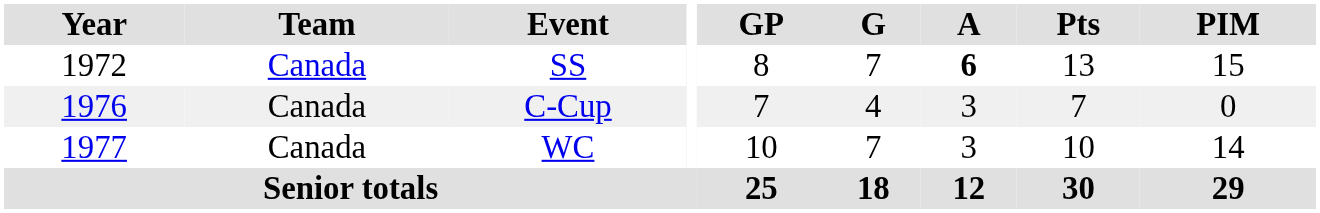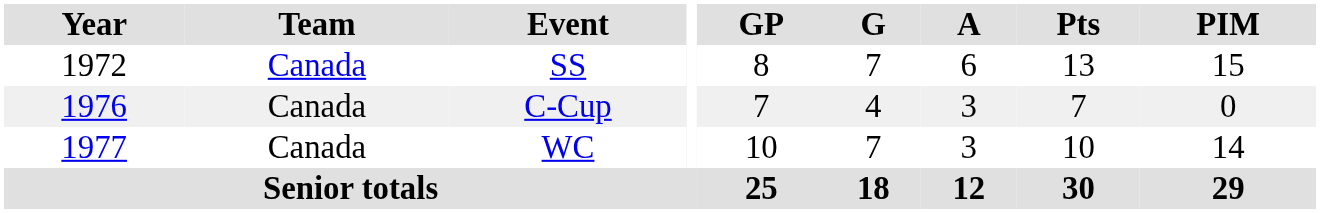(969, 64) bold -> (969, 64) normal
